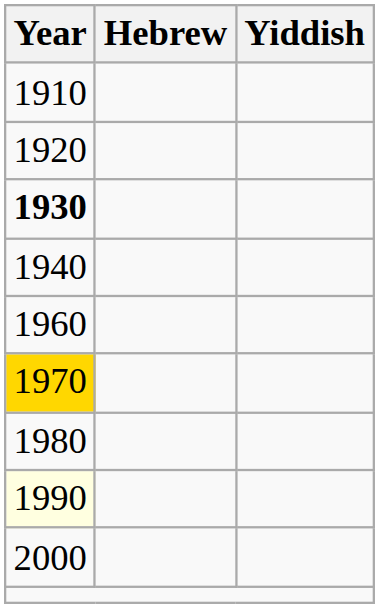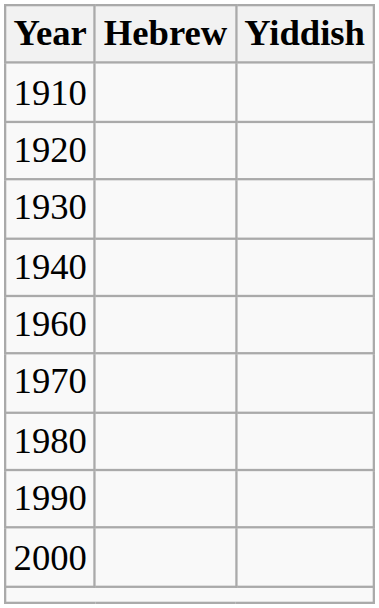(50, 207) bold -> (50, 207) normal
(50, 382) gold background -> (50, 382) no background
(50, 498) lightyellow background -> (50, 498) no background
